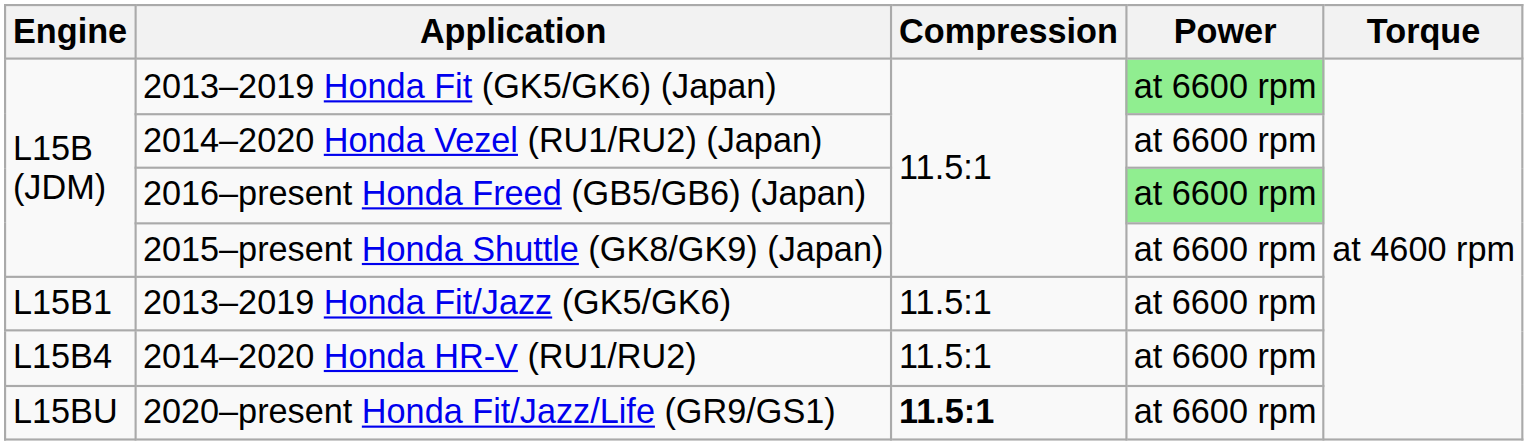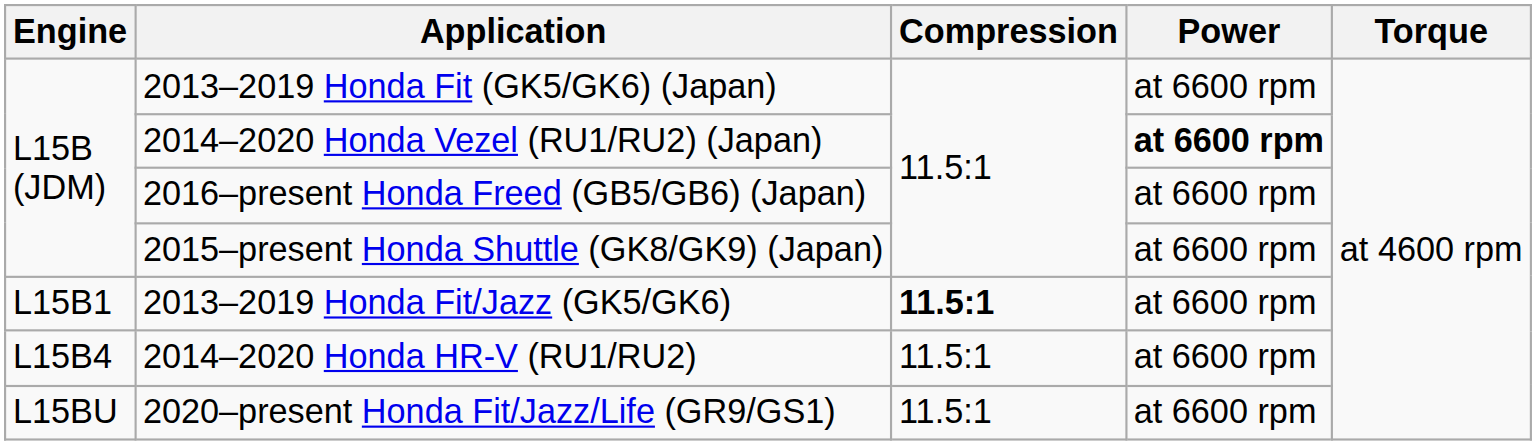(1225, 85) lightgreen background -> (1225, 85) no background
(1225, 140) normal -> (1229, 140) bold
(1225, 194) lightgreen background -> (1225, 194) no background
(945, 303) normal -> (947, 303) bold
(947, 411) bold -> (945, 411) normal
